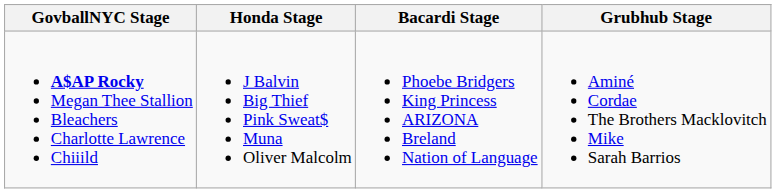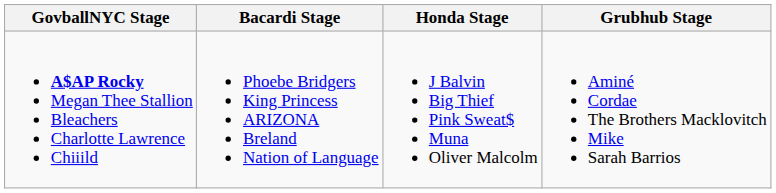columns swapped: (449, 17) <-> (276, 17)
